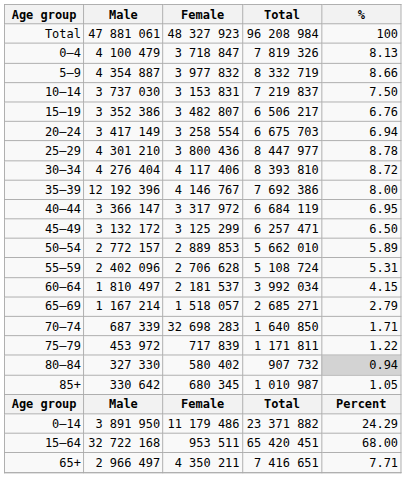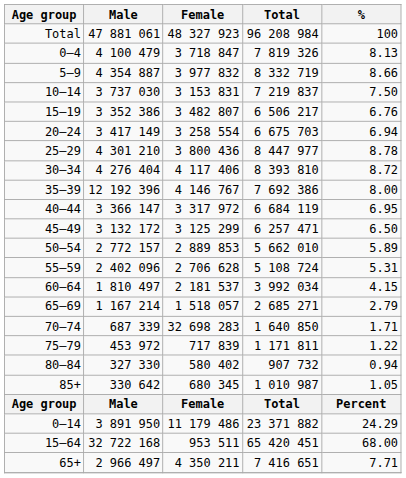(384, 365) lightgrey background -> (384, 365) no background
